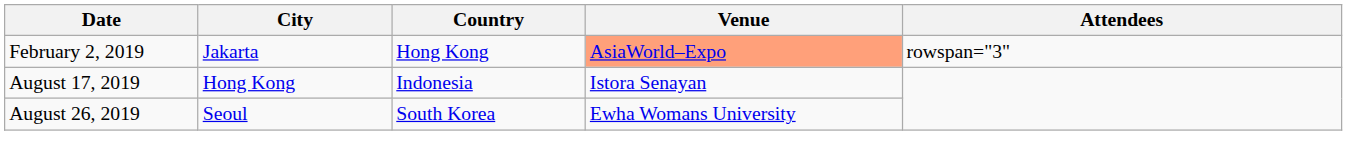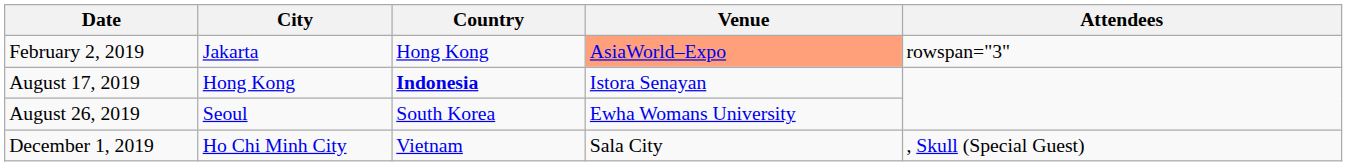(435, 82) normal -> (437, 82) bold
+ row: (82, 144)
